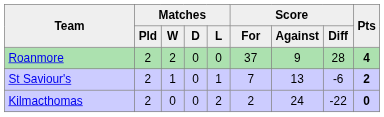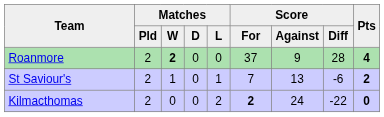(173, 58) normal -> (173, 58) bold
(251, 101) normal -> (251, 101) bold
